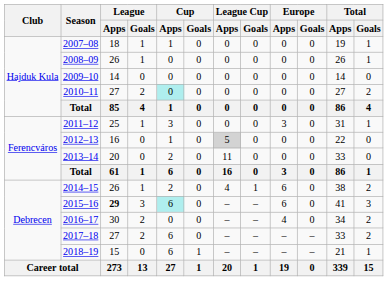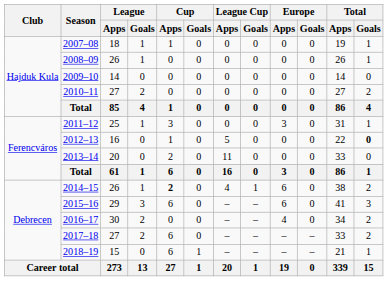(171, 92) paleturquoise background -> (171, 92) no background
(227, 140) lightgrey background -> (227, 140) no background
(368, 140) normal -> (368, 140) bold
(171, 188) normal -> (171, 188) bold
(114, 204) bold -> (114, 204) normal
(171, 204) paleturquoise background -> (171, 204) no background
